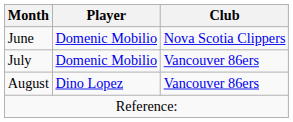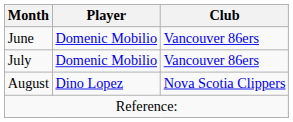(225, 38) Nova Scotia Clippers -> (211, 38) Vancouver 86ers
(211, 83) Vancouver 86ers -> (225, 83) Nova Scotia Clippers
